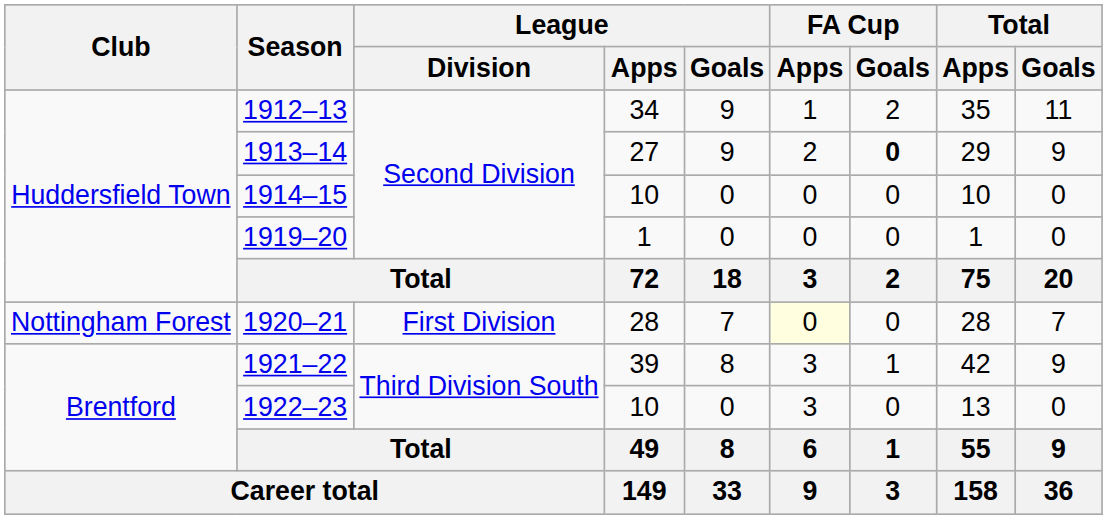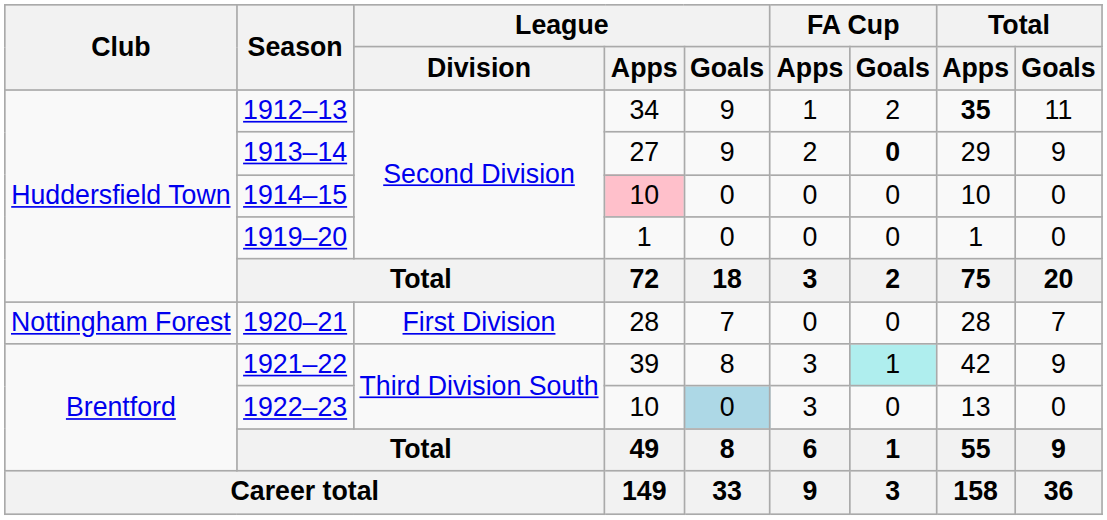(976, 110) normal -> (976, 110) bold
(644, 195) no background -> (644, 195) pink background
(810, 322) lightyellow background -> (810, 322) no background
(893, 364) no background -> (893, 364) paleturquoise background
(727, 407) no background -> (727, 407) lightblue background
